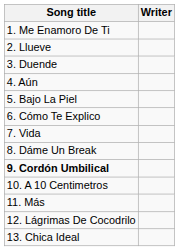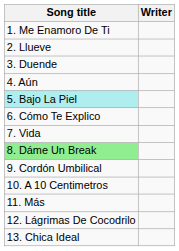(42, 99) no background -> (42, 99) paleturquoise background
(52, 151) no background -> (52, 151) lightgreen background
(58, 168) bold -> (54, 168) normal
